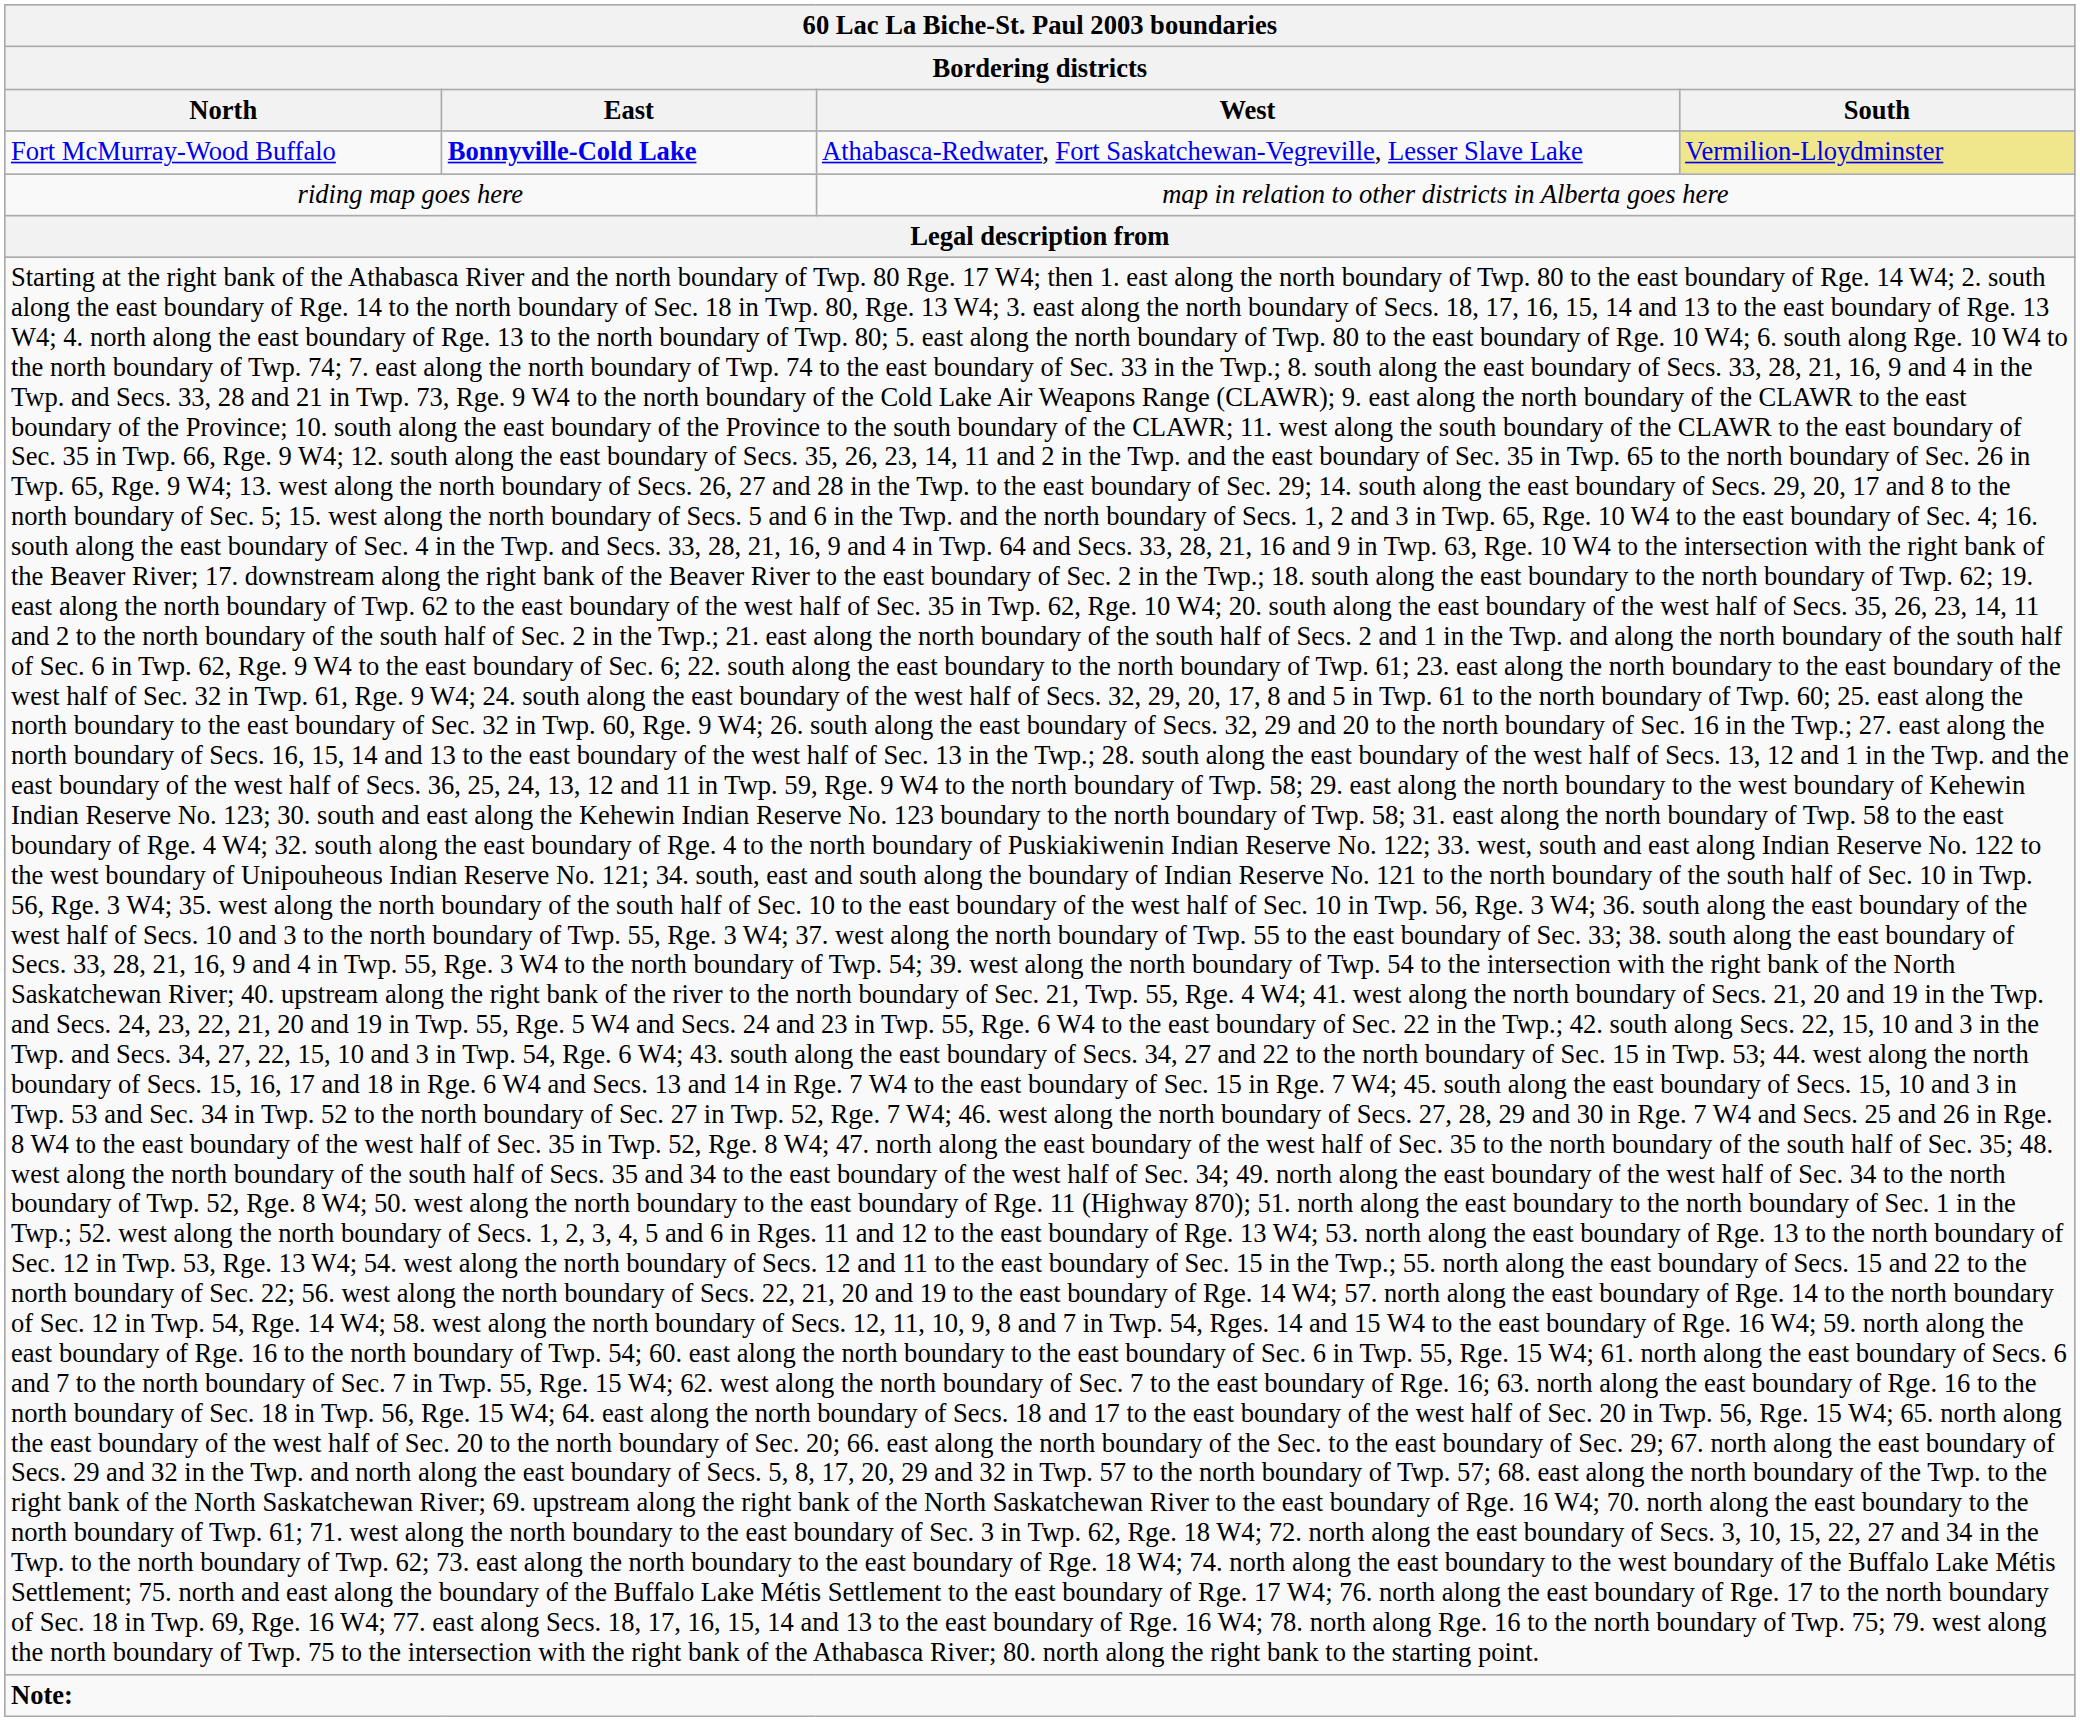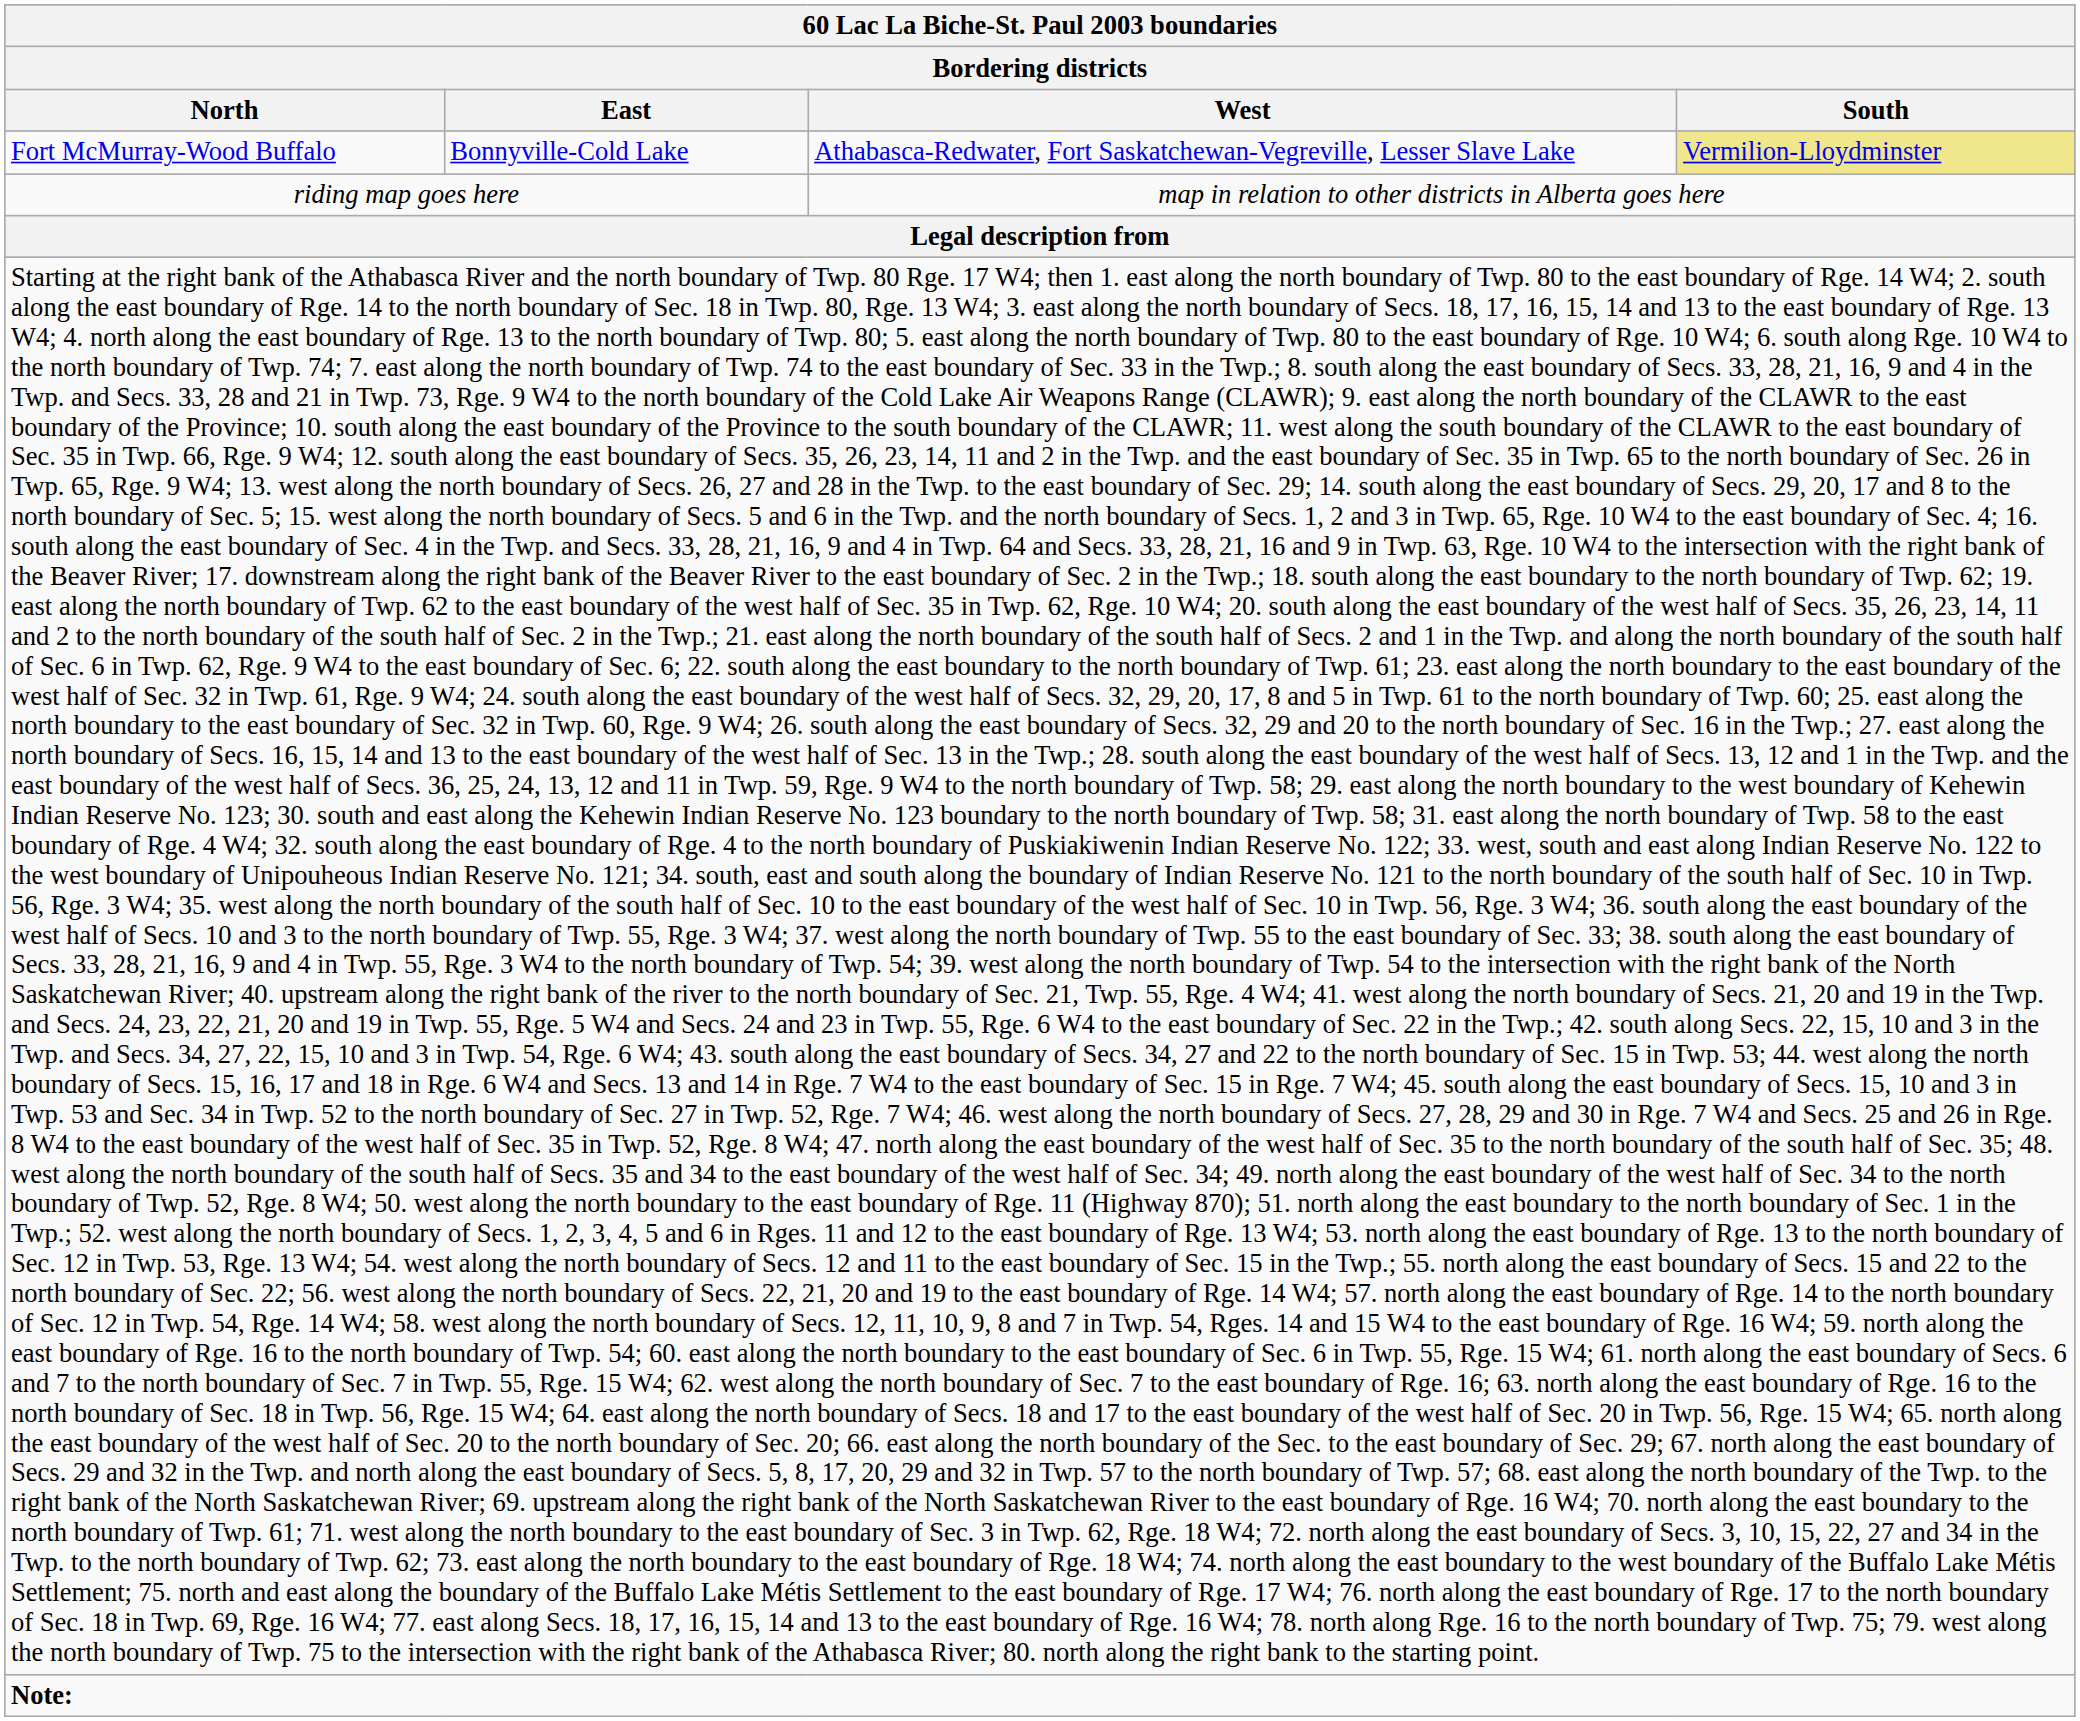(572, 151) bold -> (569, 151) normal
